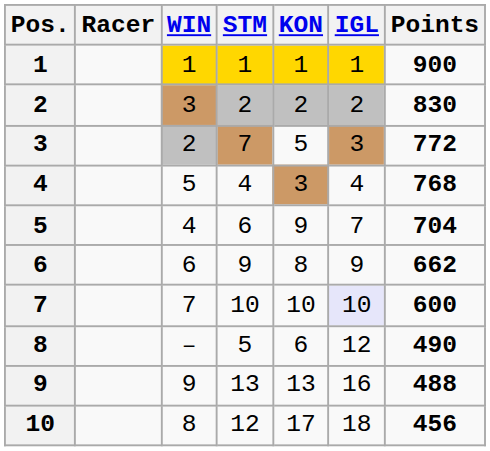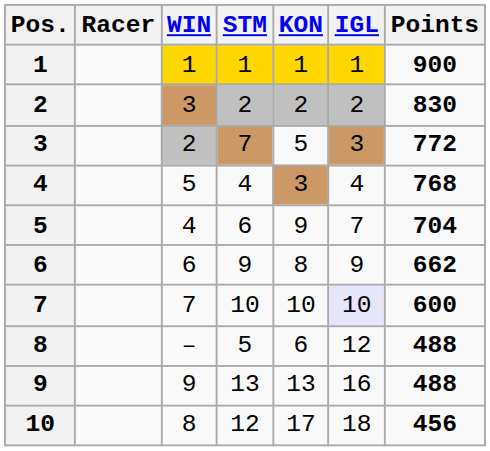(435, 345) 490 -> (435, 345) 488
